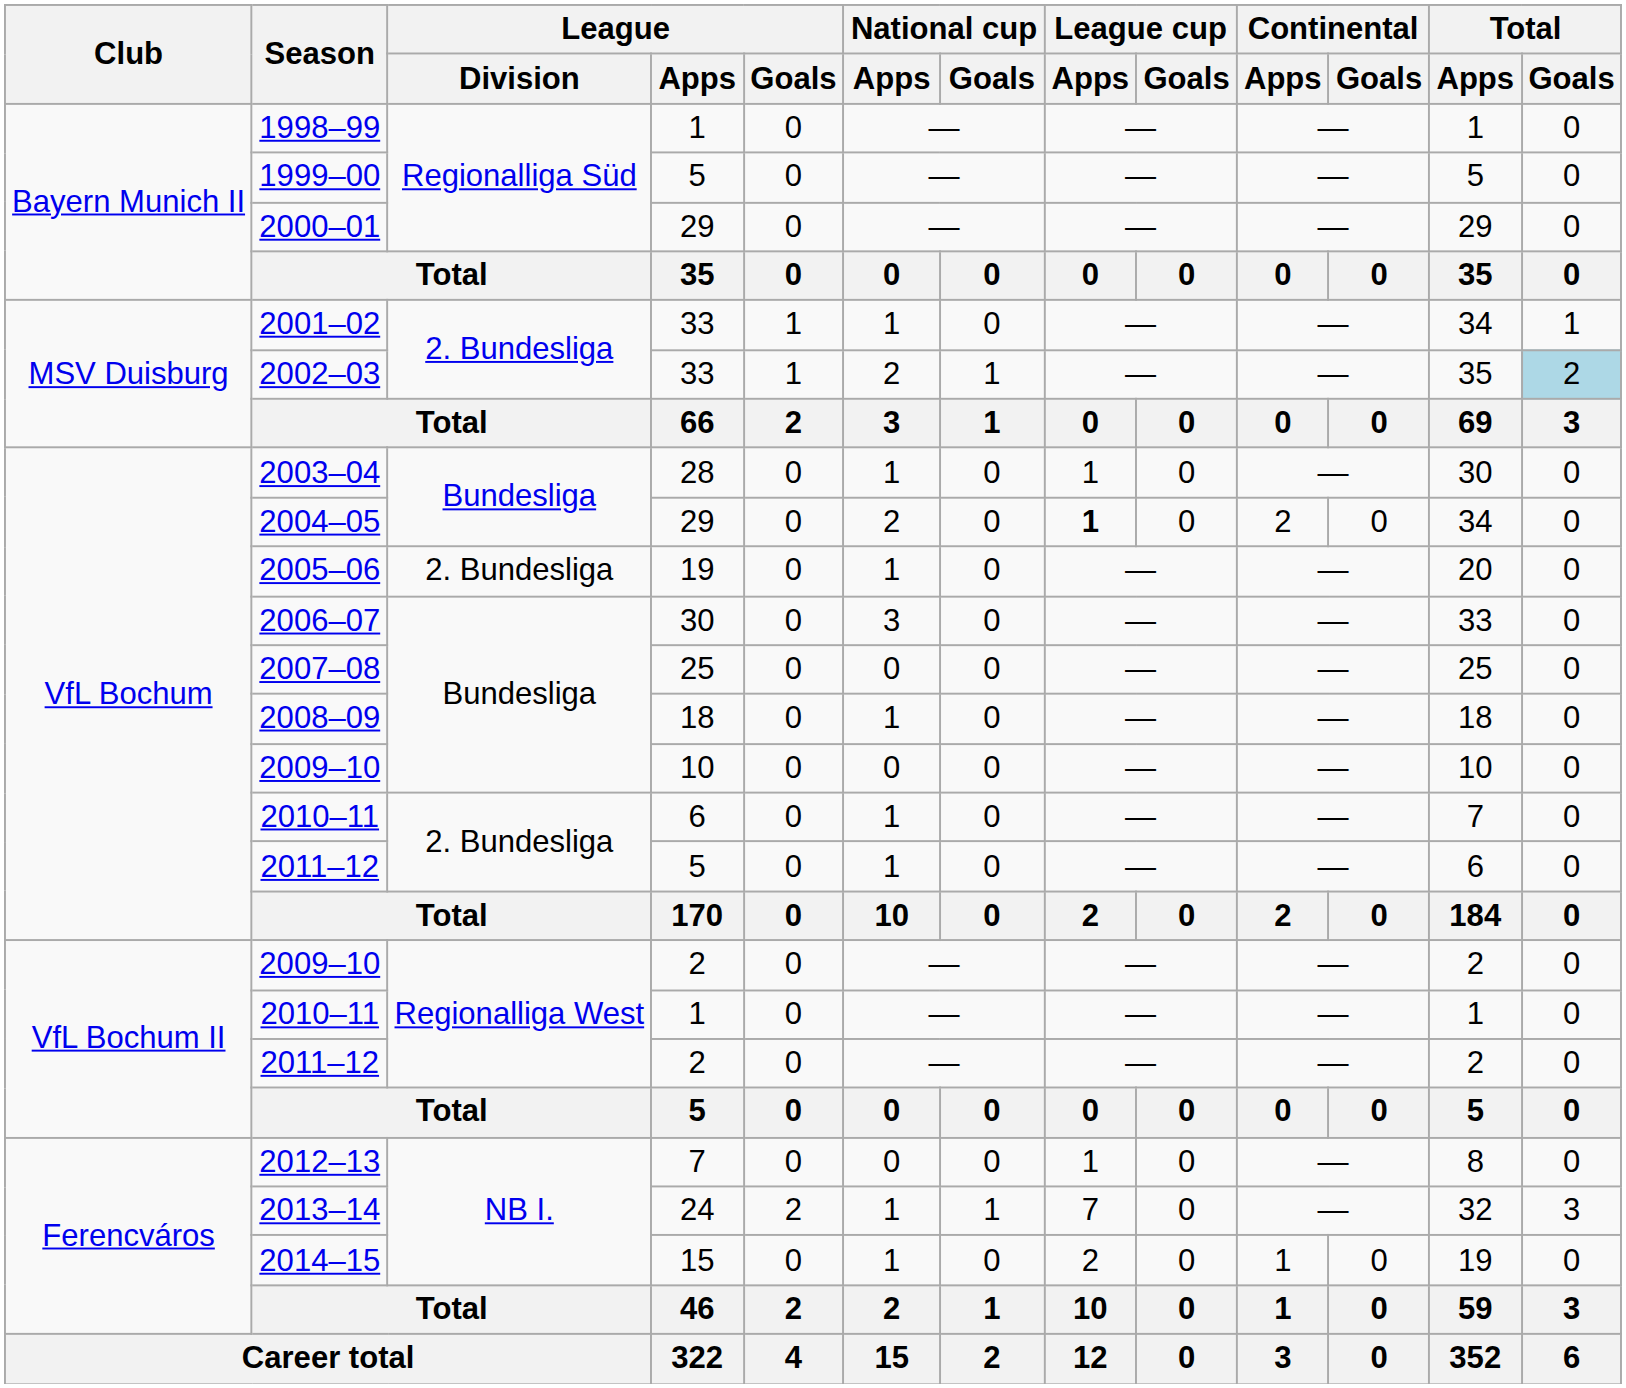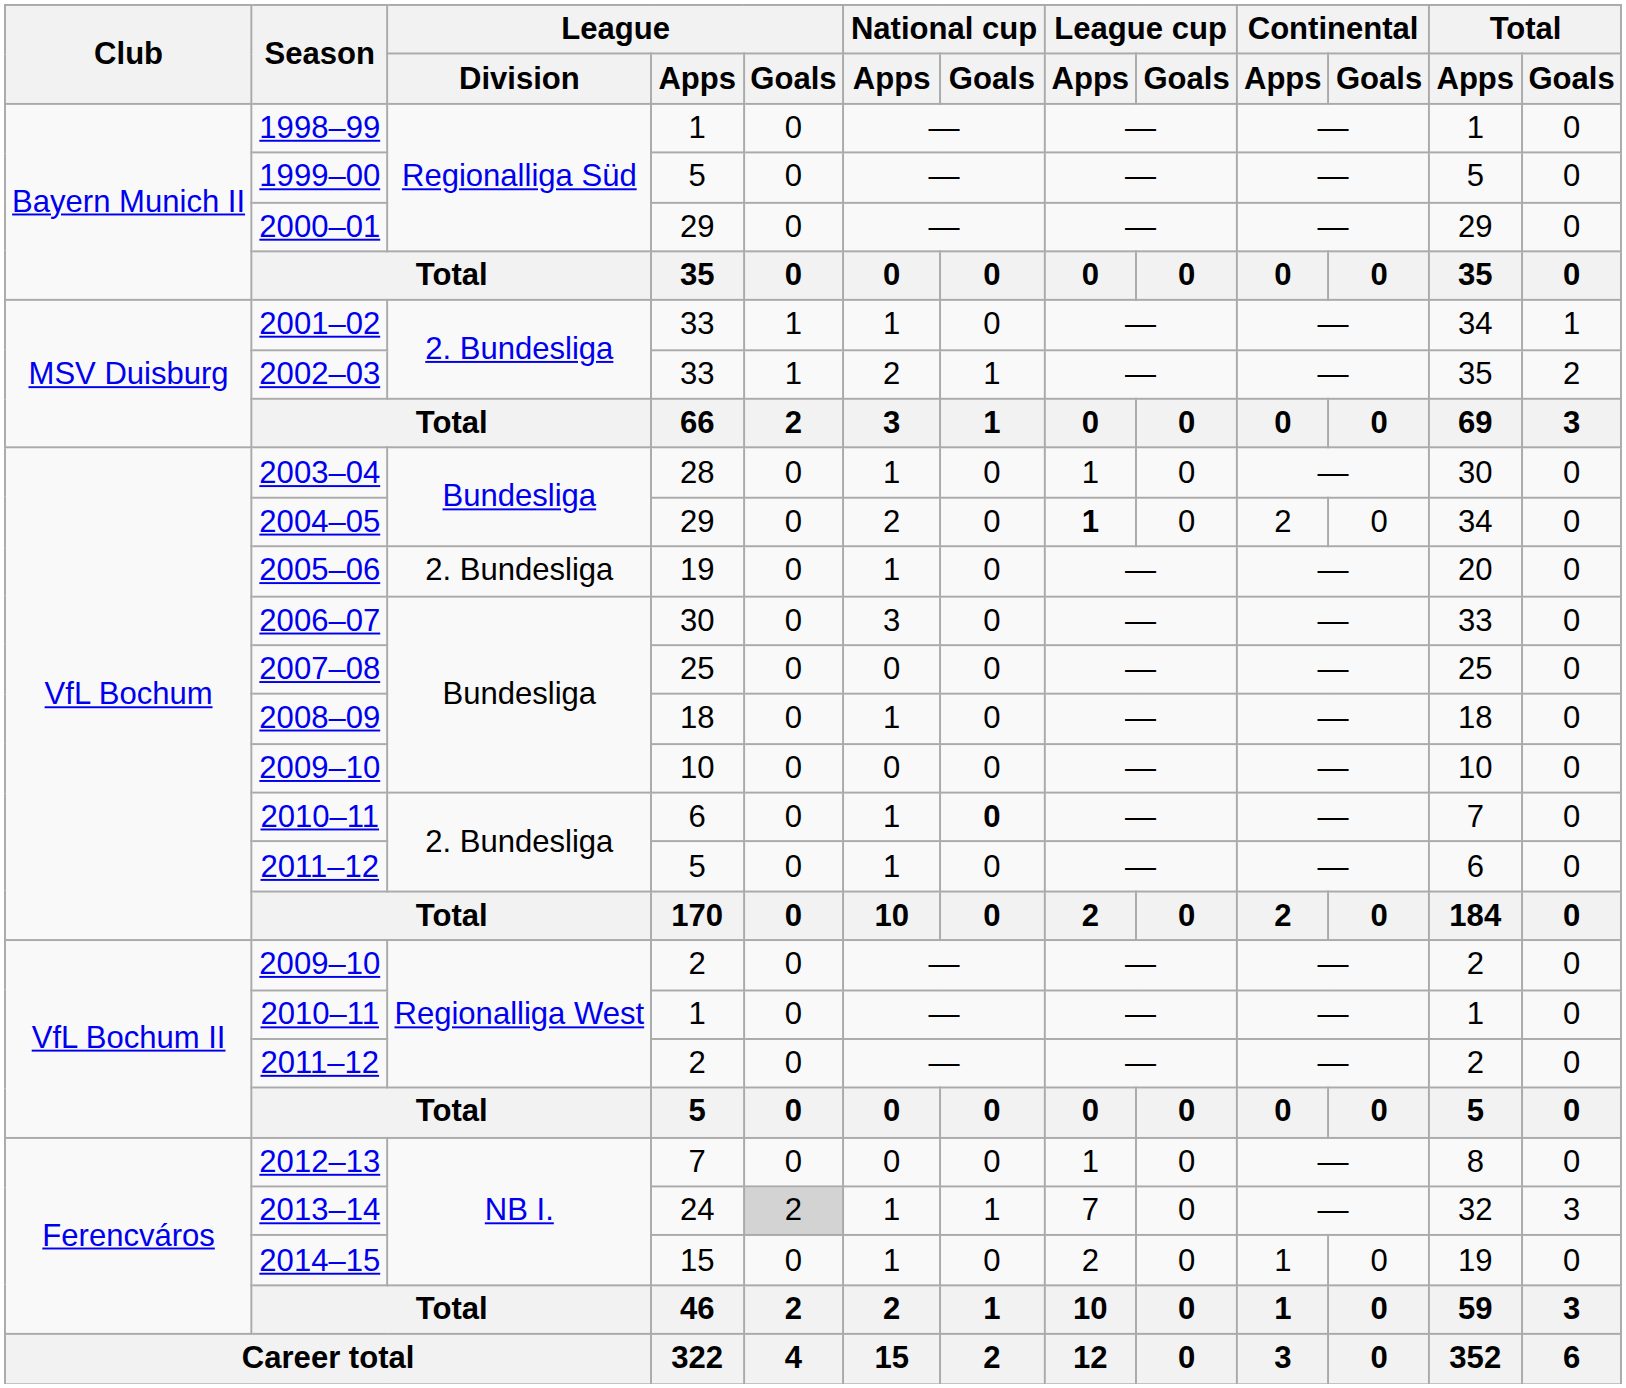(1572, 373) lightblue background -> (1572, 373) no background
(992, 816) normal -> (992, 816) bold
(793, 1210) no background -> (793, 1210) lightgrey background
